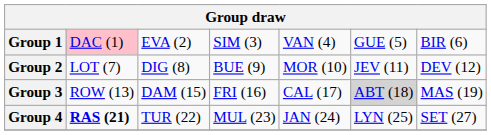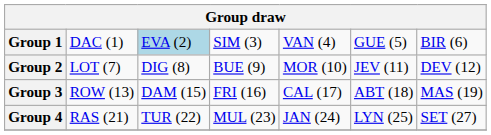(97, 41) pink background -> (97, 41) no background
(166, 41) no background -> (166, 41) lightblue background
(384, 92) lightgrey background -> (384, 92) no background
(99, 117) bold -> (99, 117) normal
